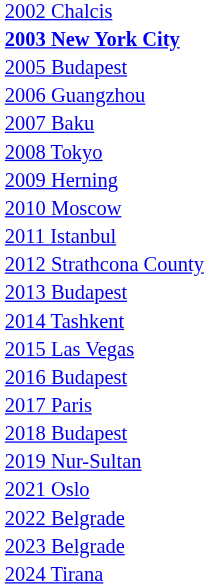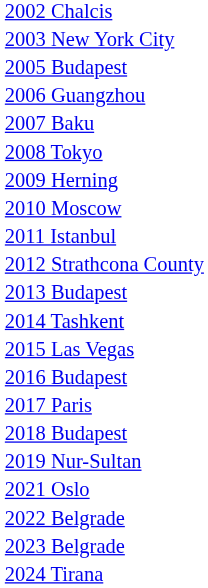(92, 39) bold -> (90, 39) normal
